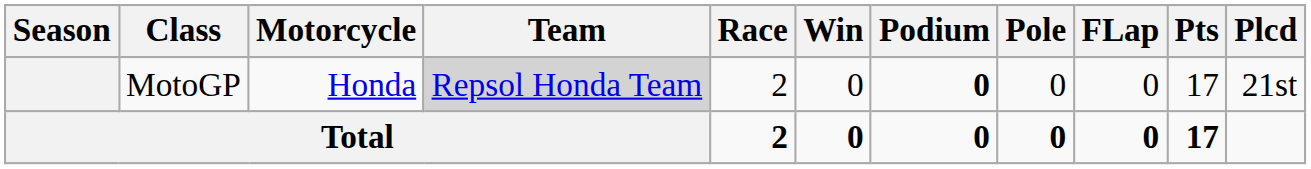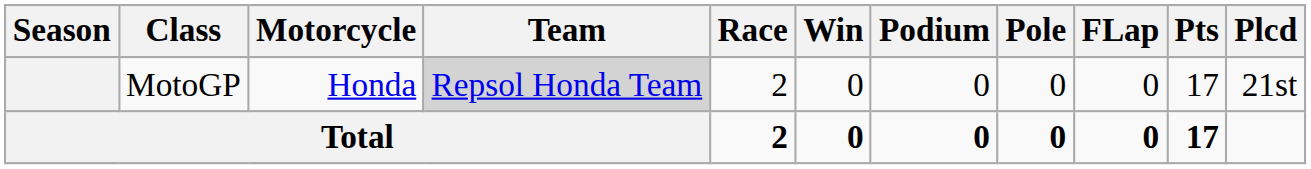(982, 83) bold -> (982, 83) normal
